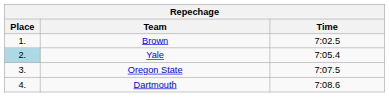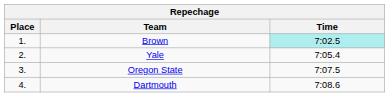(327, 41) no background -> (327, 41) paleturquoise background
(22, 56) lightblue background -> (22, 56) no background
